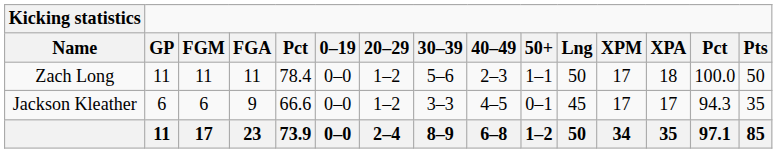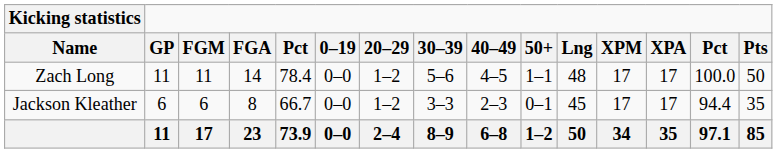(252, 76) 11 -> (252, 76) 14
(494, 76) 2–3 -> (494, 76) 4–5
(577, 76) 50 -> (577, 76) 48
(668, 76) 18 -> (668, 76) 17
(252, 104) 9 -> (252, 104) 8
(295, 104) 66.6 -> (295, 104) 66.7
(494, 104) 4–5 -> (494, 104) 2–3
(715, 104) 94.3 -> (715, 104) 94.4
